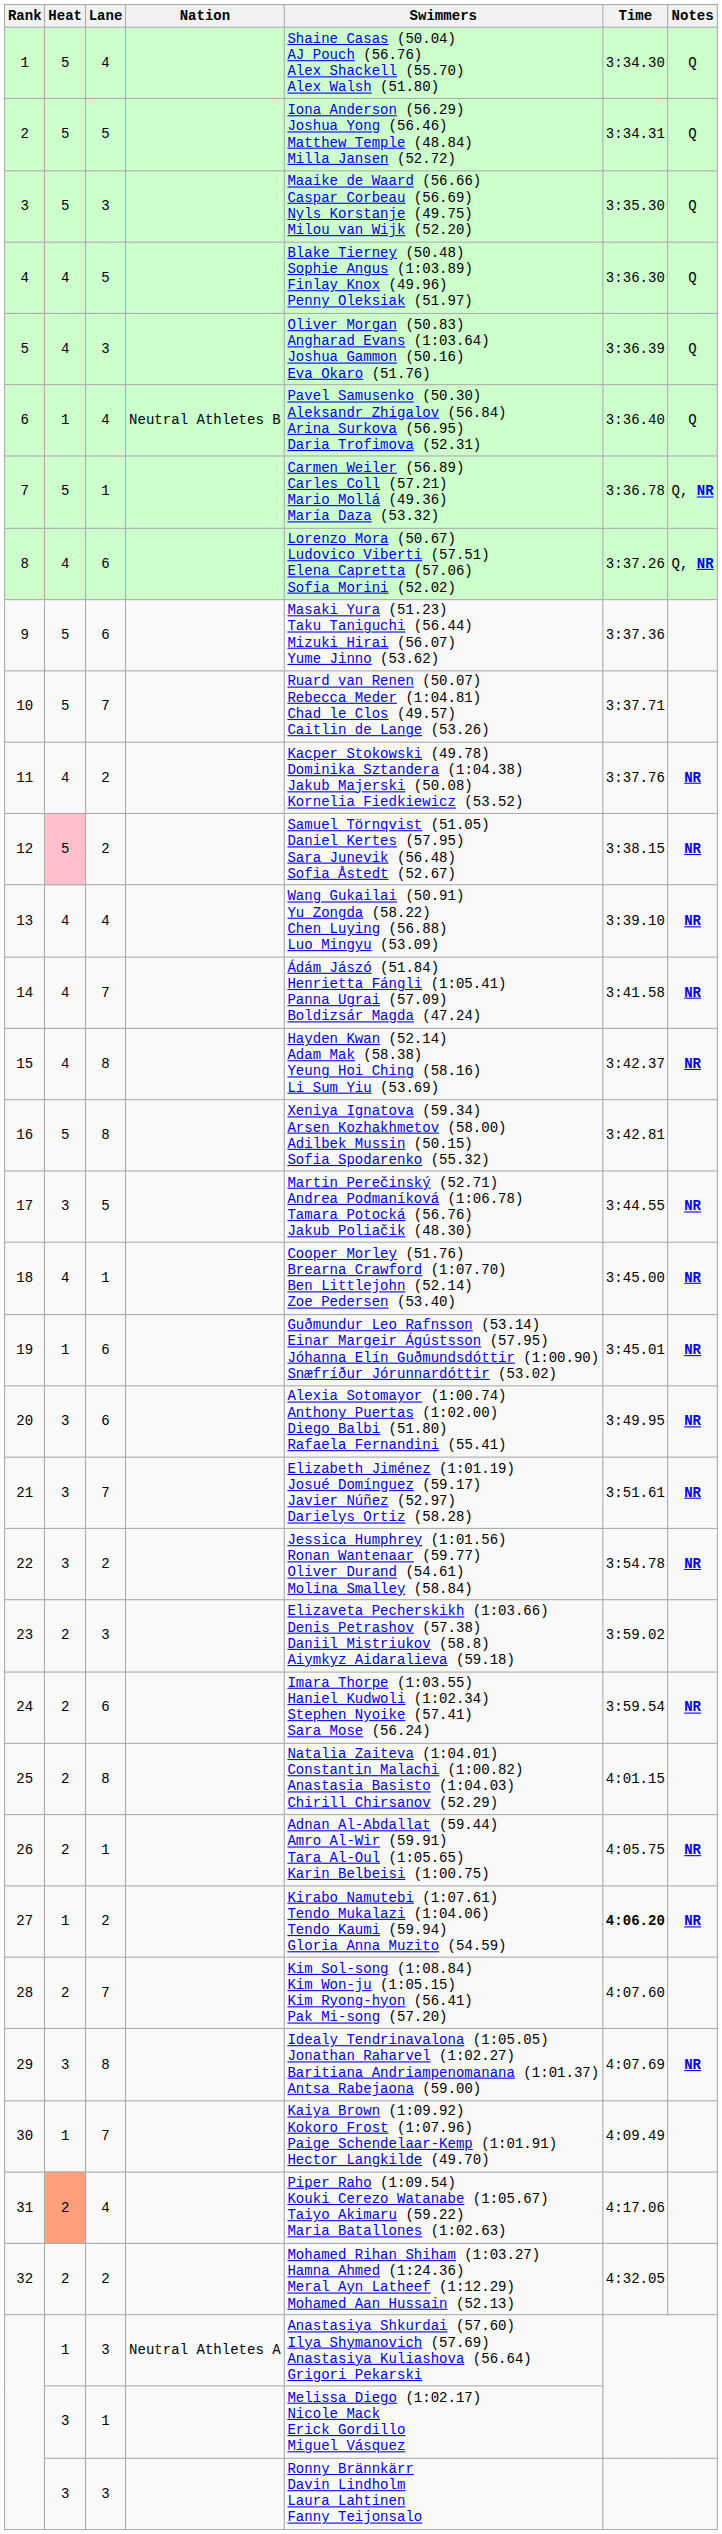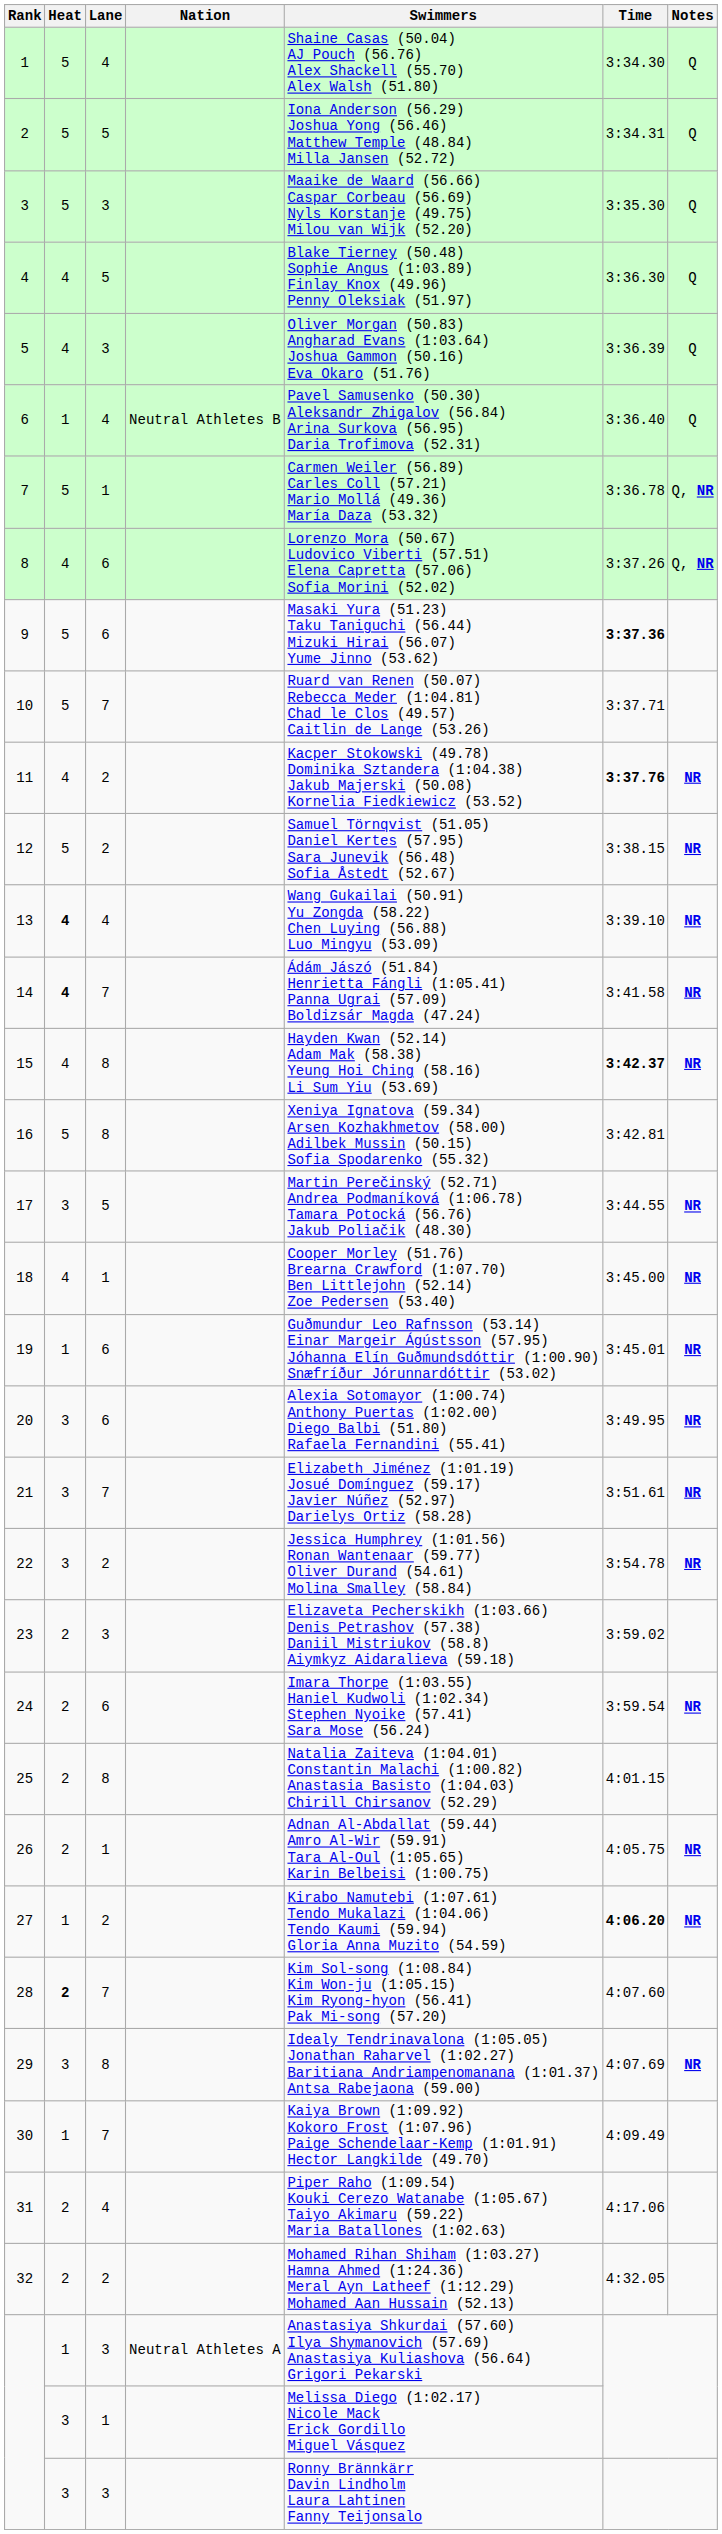(635, 635) normal -> (635, 635) bold
(635, 778) normal -> (635, 778) bold
(65, 849) pink background -> (65, 849) no background
(65, 921) normal -> (65, 921) bold
(65, 992) normal -> (65, 992) bold
(635, 1064) normal -> (635, 1064) bold
(65, 1993) normal -> (65, 1993) bold
(65, 2208) lightsalmon background -> (65, 2208) no background
